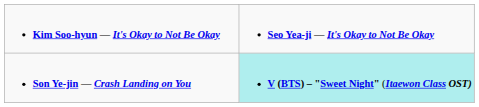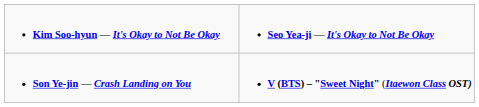(357, 84) paleturquoise background -> (357, 84) no background
